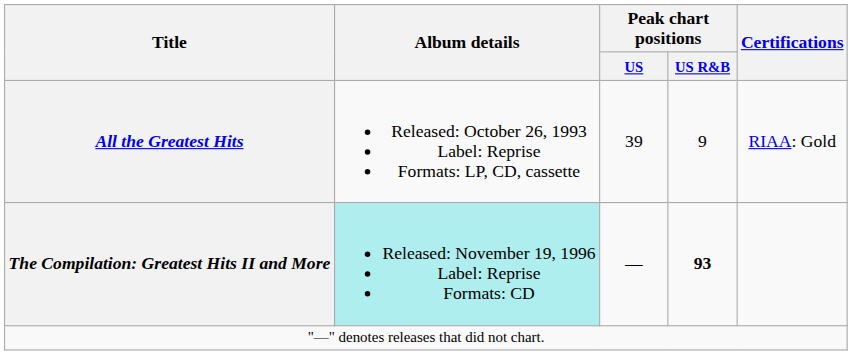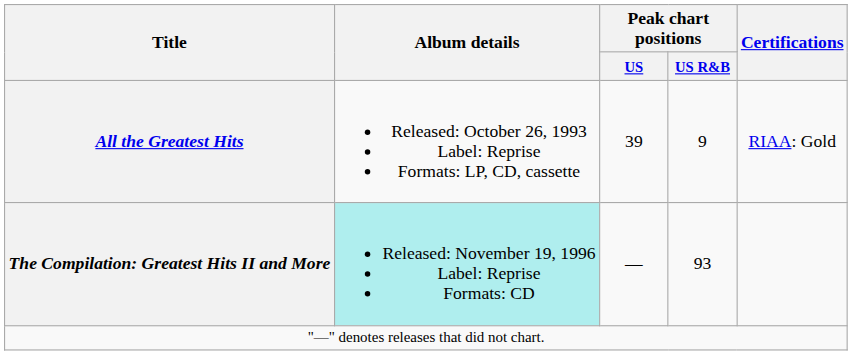(703, 263) bold -> (703, 263) normal
